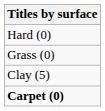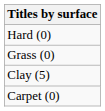(36, 95) bold -> (33, 95) normal
